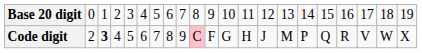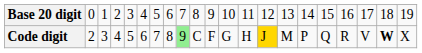(104, 36) bold -> (104, 36) normal
(183, 36) no background -> (183, 36) lightgreen background
(197, 36) pink background -> (197, 36) no background
(263, 36) no background -> (263, 36) gold background
(386, 36) normal -> (387, 36) bold
